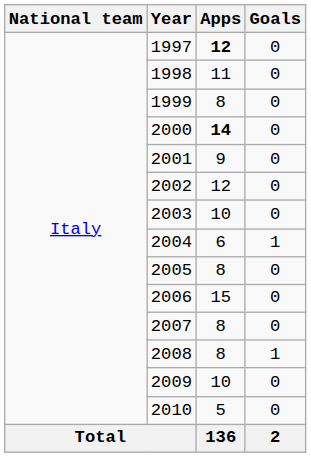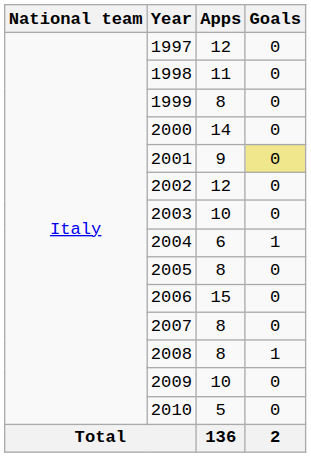(221, 47) bold -> (221, 47) normal
(221, 131) bold -> (221, 131) normal
(275, 158) no background -> (275, 158) khaki background
